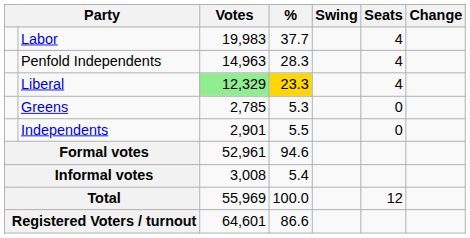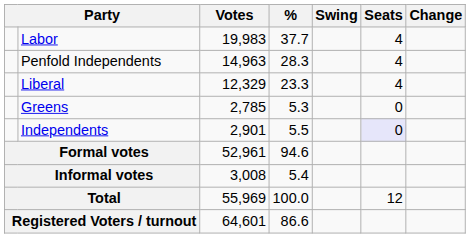(244, 84) lightgreen background -> (244, 84) no background
(295, 84) gold background -> (295, 84) no background
(399, 130) no background -> (399, 130) lavender background
